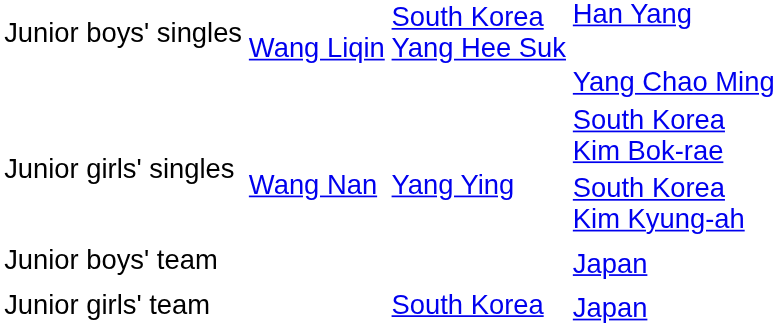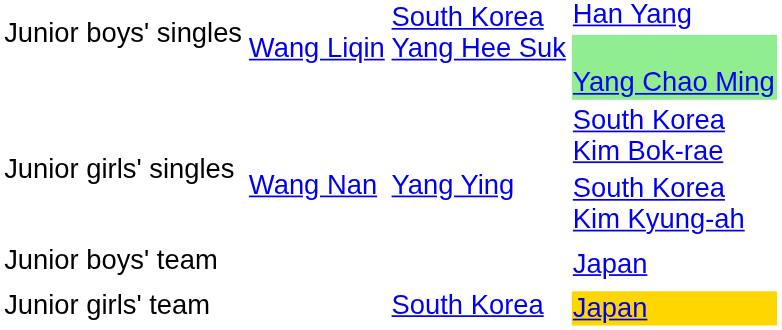(674, 82) no background -> (674, 82) lightgreen background
(610, 308) no background -> (610, 308) gold background
